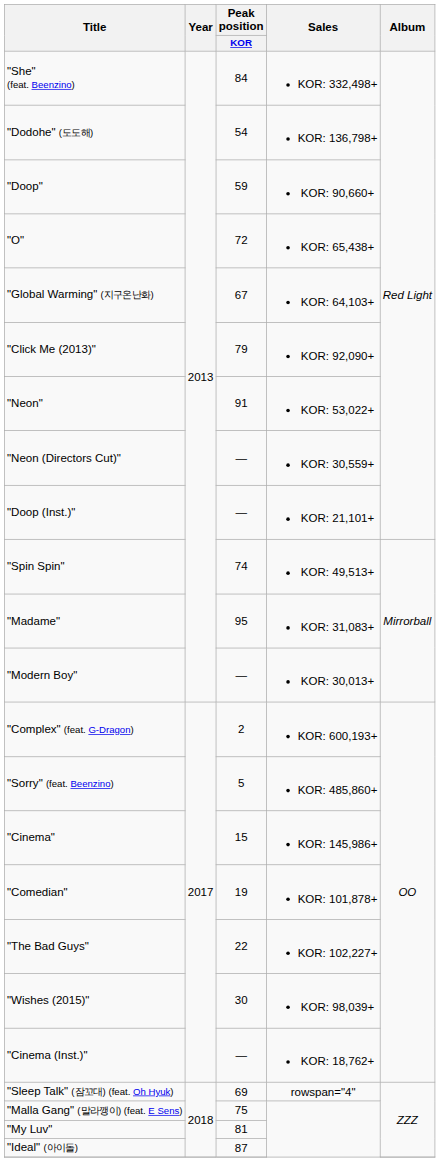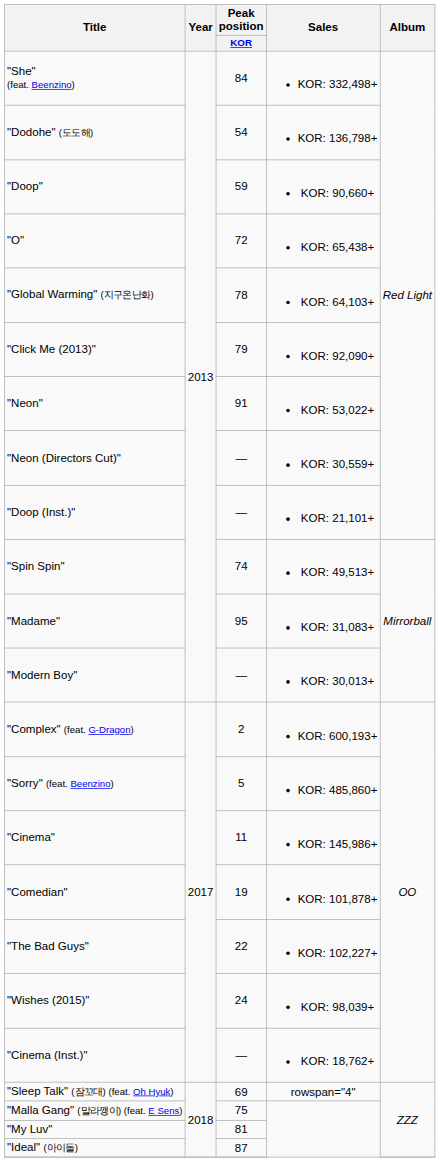(241, 295) 67 -> (241, 295) 78
(241, 838) 15 -> (241, 838) 11
(241, 1000) 30 -> (241, 1000) 24
